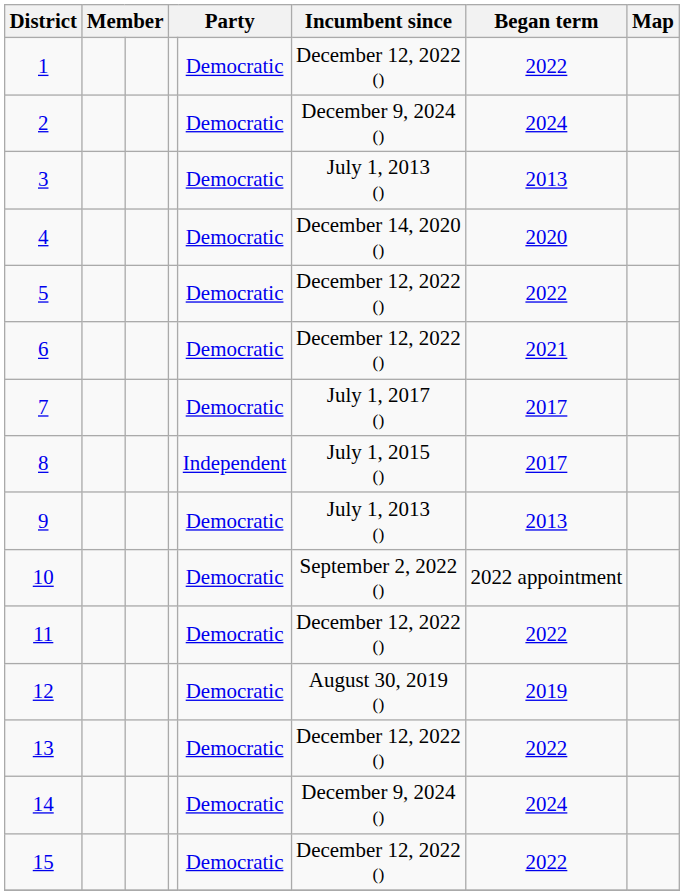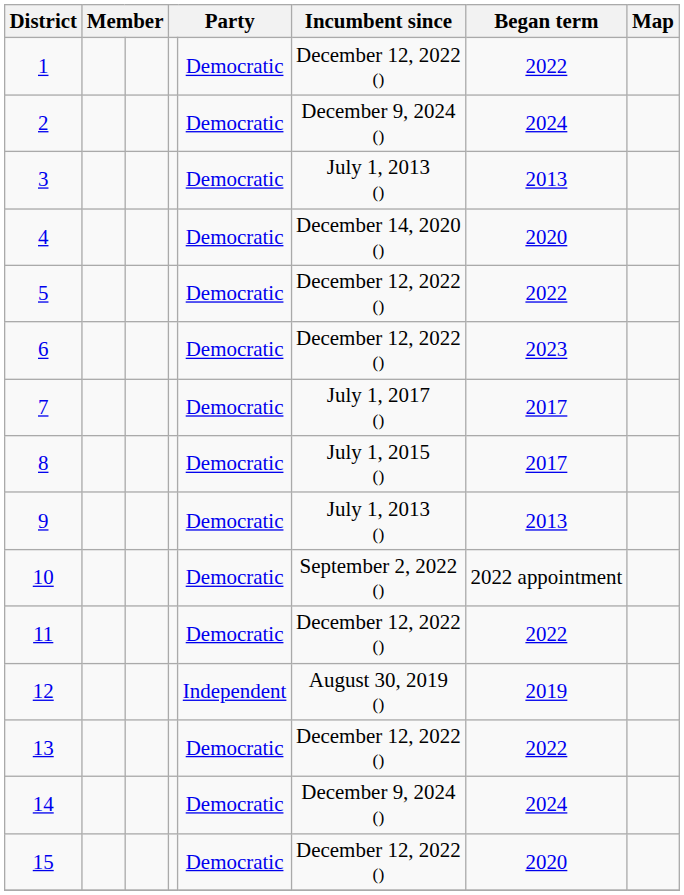(546, 350) 2021 -> (546, 350) 2023
(235, 463) Independent -> (235, 463) Democratic
(235, 691) Democratic -> (235, 691) Independent
(546, 861) 2022 -> (546, 861) 2020
